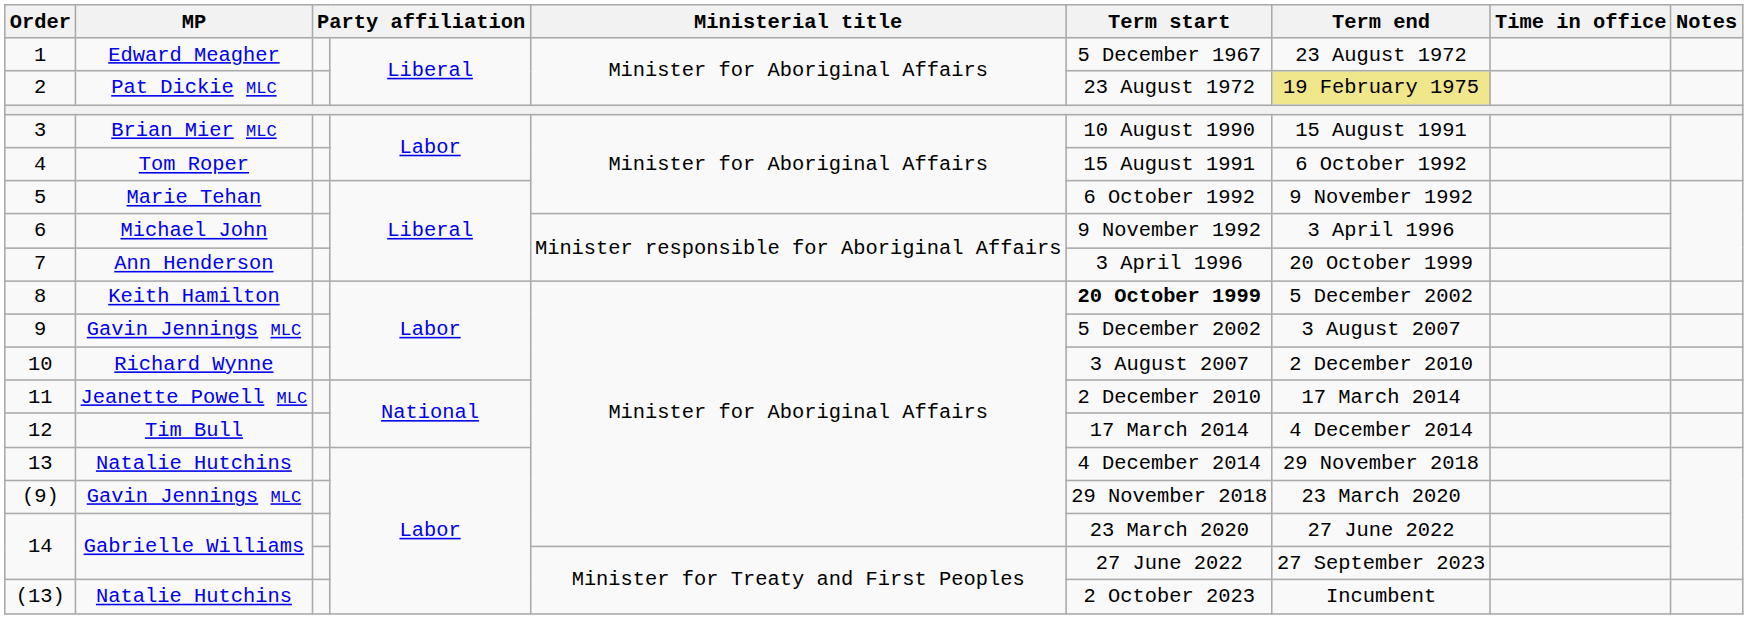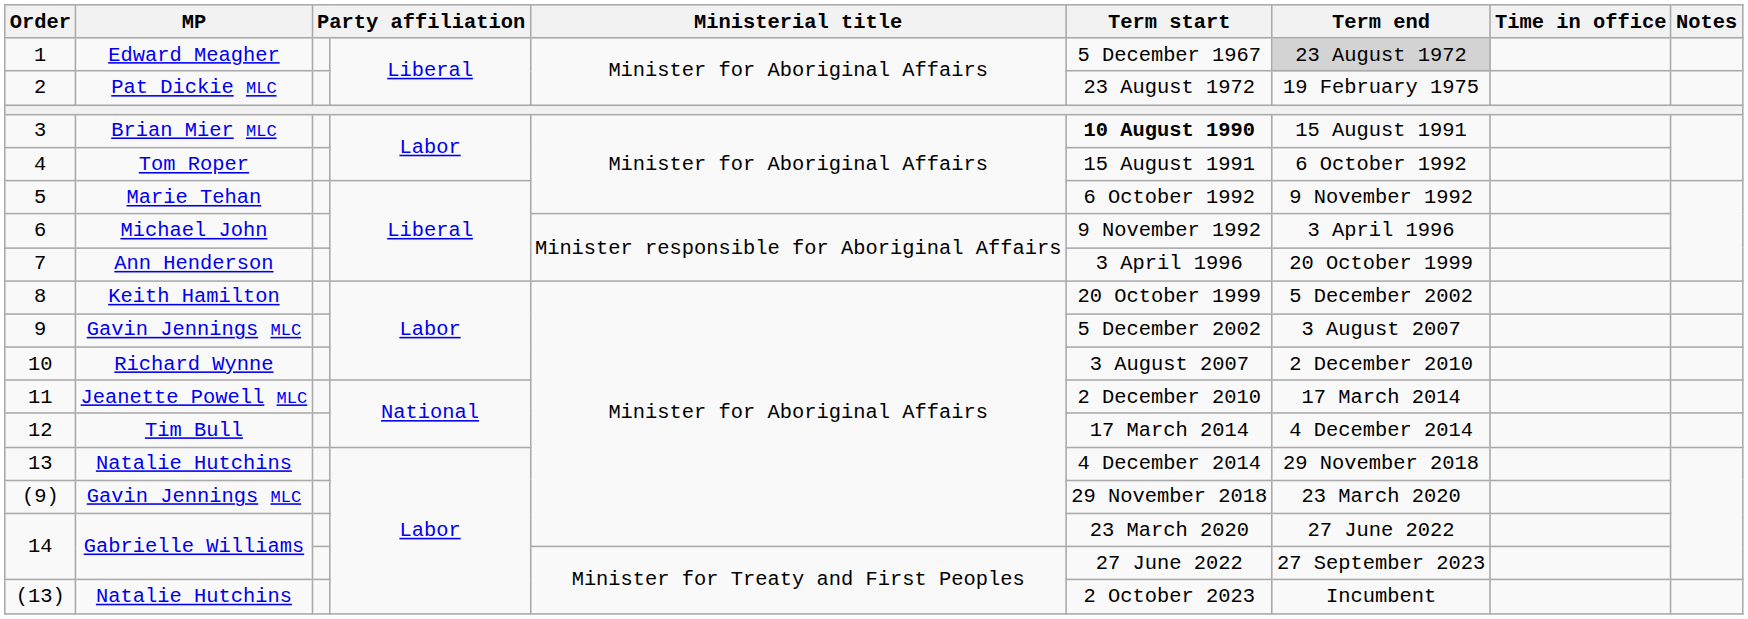(1381, 55) no background -> (1381, 55) lightgrey background
(1381, 88) khaki background -> (1381, 88) no background
(1169, 131) normal -> (1169, 131) bold
(1169, 297) bold -> (1169, 297) normal
